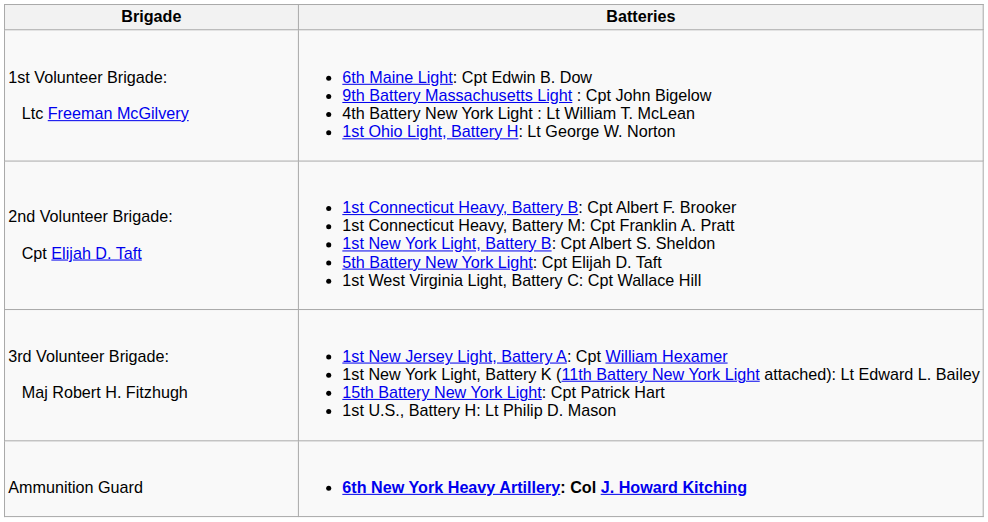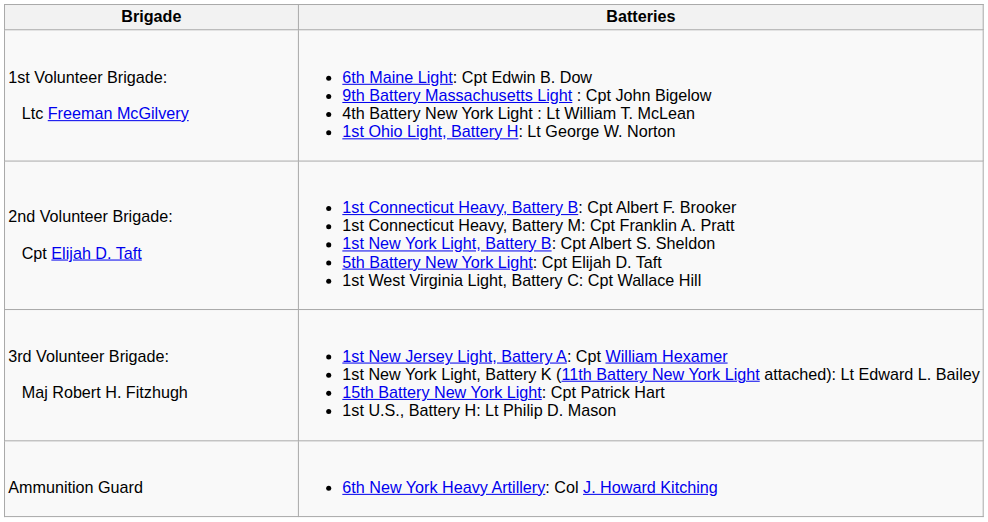(641, 487) bold -> (641, 487) normal
